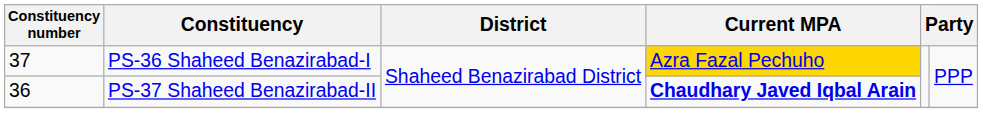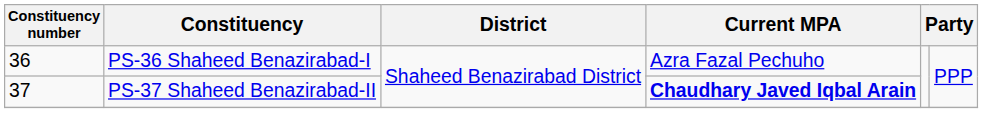(20, 60) 37 -> (20, 60) 36
(737, 60) gold background -> (737, 60) no background
(20, 91) 36 -> (20, 91) 37
